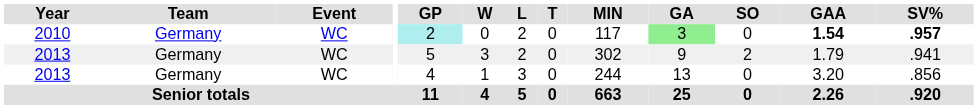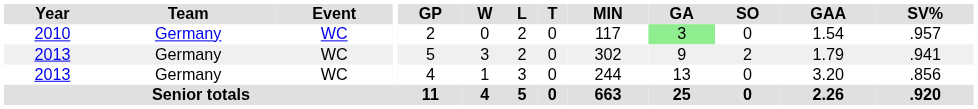(430, 34) paleturquoise background -> (430, 34) no background
(828, 34) bold -> (828, 34) normal
(925, 34) bold -> (925, 34) normal
